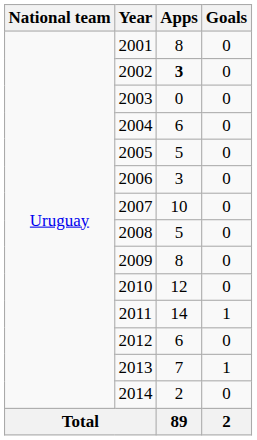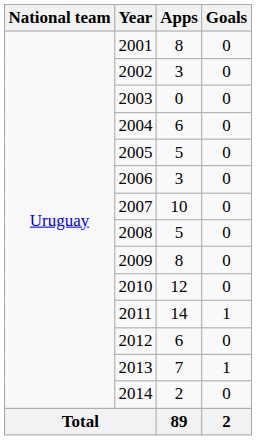(179, 71) bold -> (179, 71) normal
